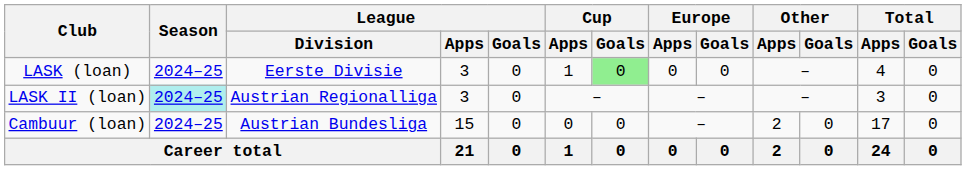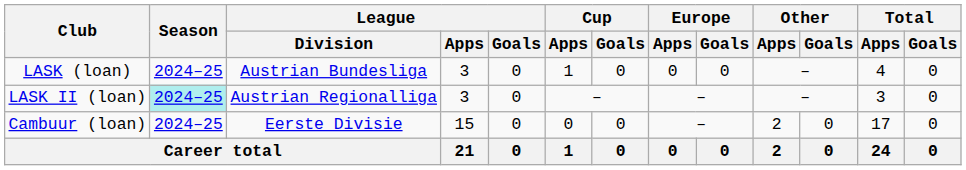(334, 71) Eerste Divisie -> (334, 71) Austrian Bundesliga
(621, 71) lightgreen background -> (621, 71) no background
(334, 125) Austrian Bundesliga -> (334, 125) Eerste Divisie
